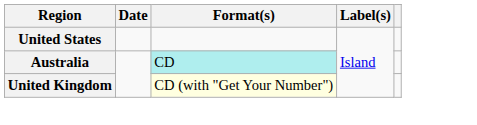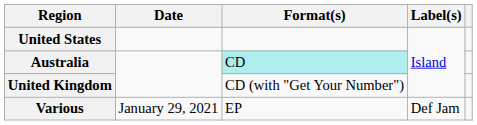(244, 85) lightyellow background -> (315, 85) no background
+ row: (60, 108)
